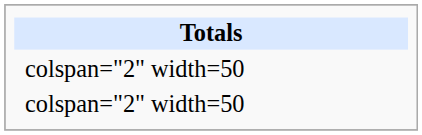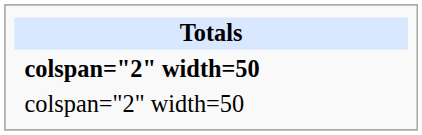(135, 68) normal -> (142, 68) bold
